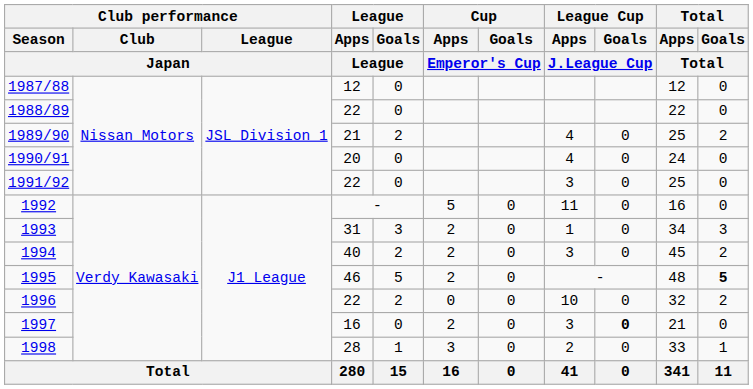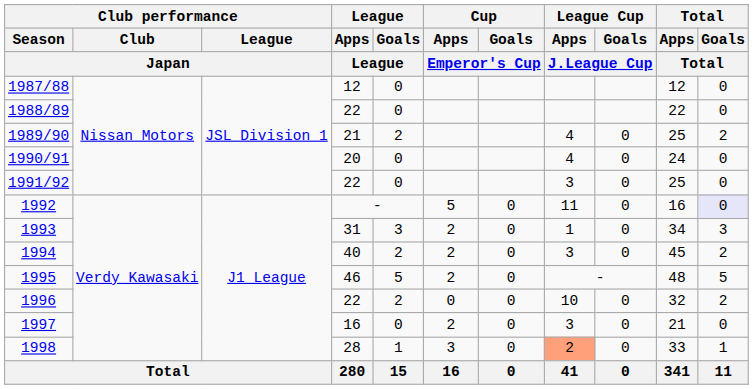(723, 206) no background -> (723, 206) lavender background
(723, 277) bold -> (723, 277) normal
(625, 325) bold -> (625, 325) normal
(570, 349) no background -> (570, 349) lightsalmon background
